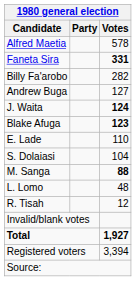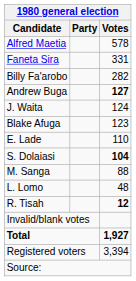(120, 60) bold -> (120, 60) normal
(120, 92) normal -> (120, 92) bold
(120, 108) bold -> (120, 108) normal
(120, 124) bold -> (120, 124) normal
(120, 156) normal -> (120, 156) bold
(123, 172) bold -> (123, 172) normal
(123, 204) normal -> (123, 204) bold
